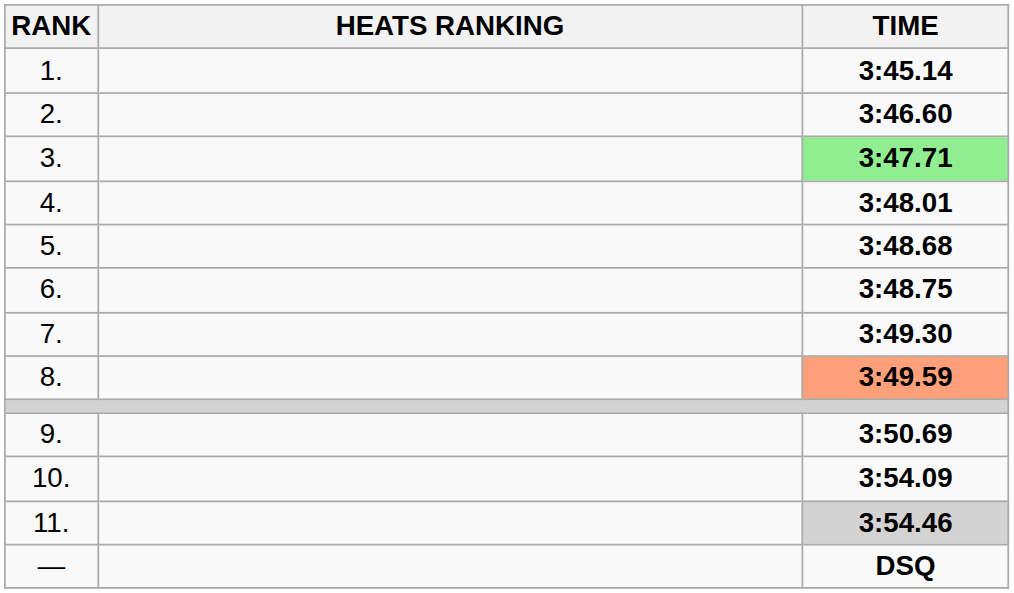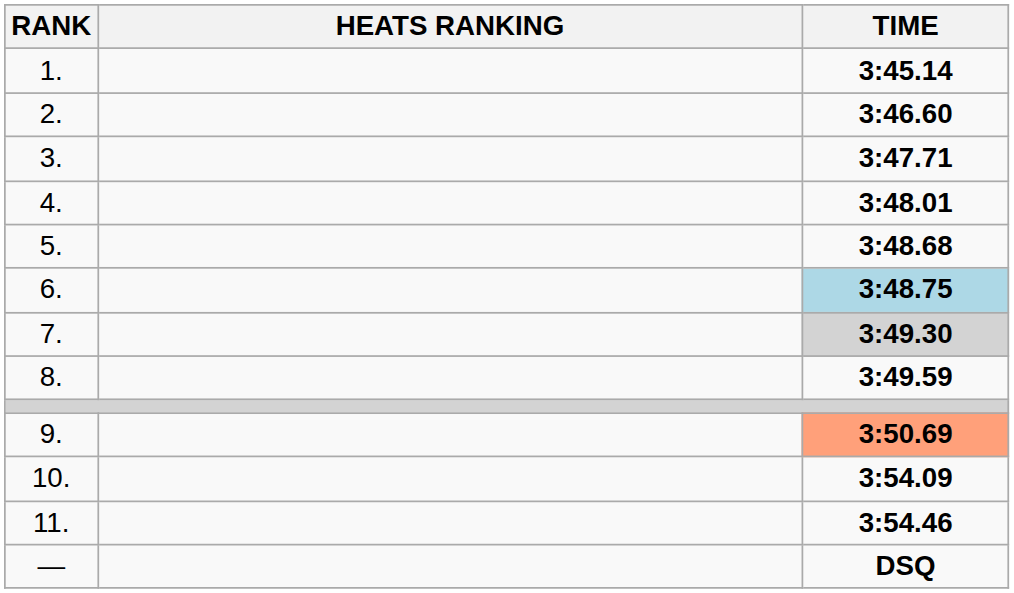(906, 158) lightgreen background -> (906, 158) no background
(906, 289) no background -> (906, 289) lightblue background
(906, 333) no background -> (906, 333) lightgrey background
(906, 377) lightsalmon background -> (906, 377) no background
(906, 434) no background -> (906, 434) lightsalmon background
(906, 522) lightgrey background -> (906, 522) no background
